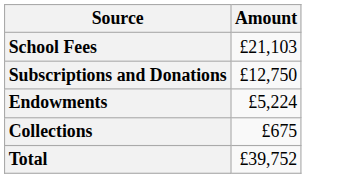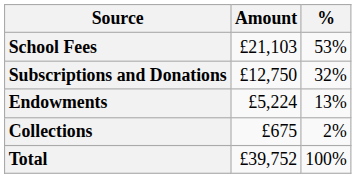+ column: (326, 18)
